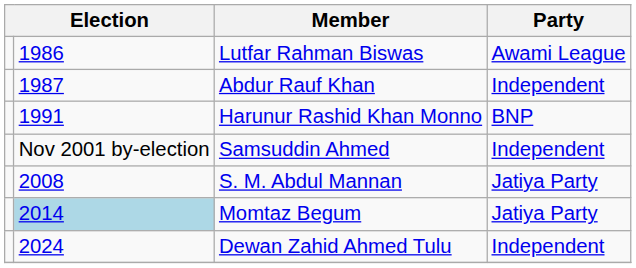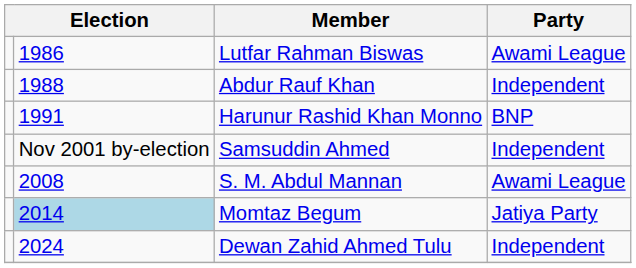(41, 85) 1987 -> (41, 85) 1988
(545, 181) Jatiya Party -> (559, 181) Awami League
